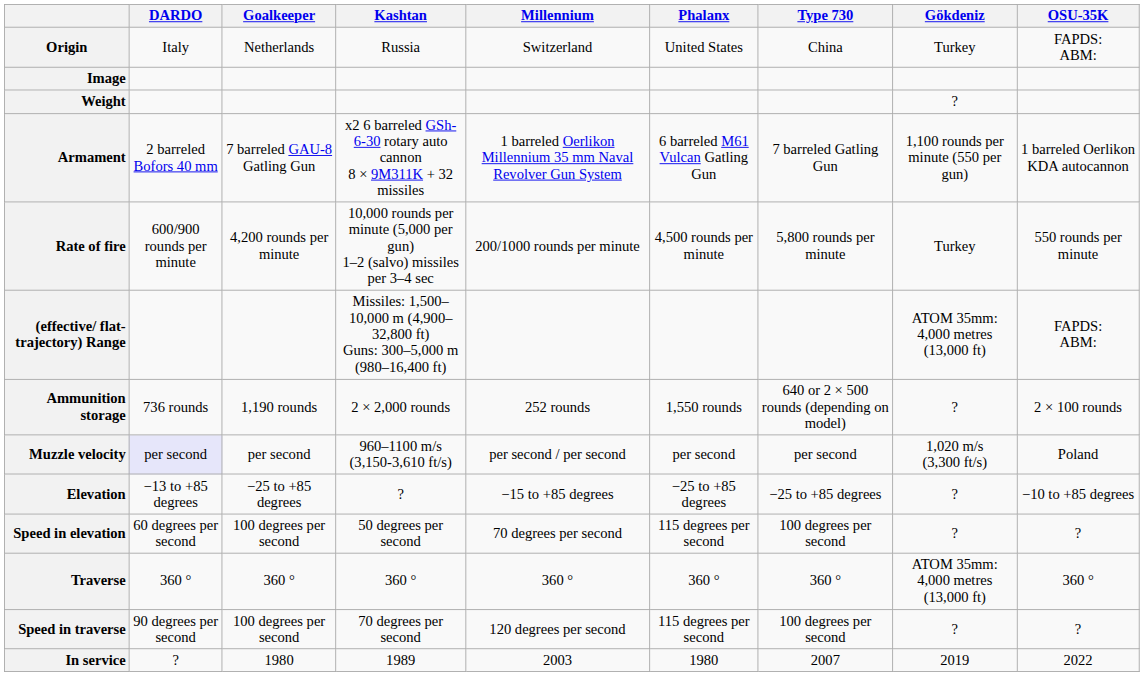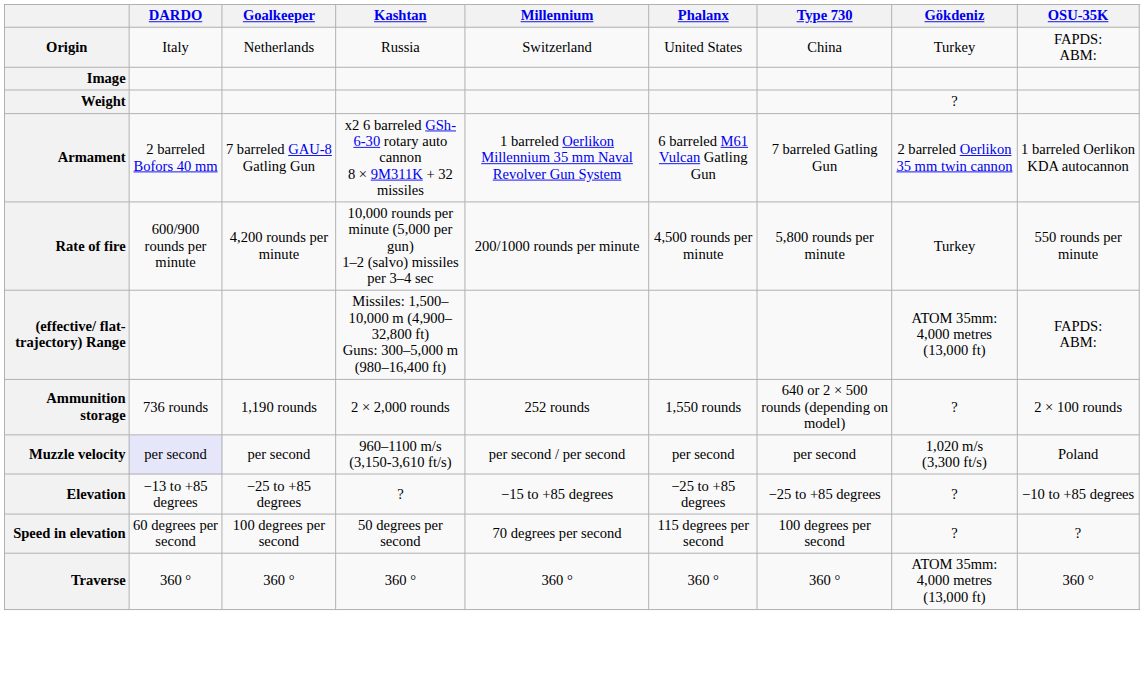(955, 157) 1,100 rounds per minute (550 per gun) -> (954, 157) 2 barreled Oerlikon 35 mm twin cannon
- row: (72, 628)
- row: (96, 660)
